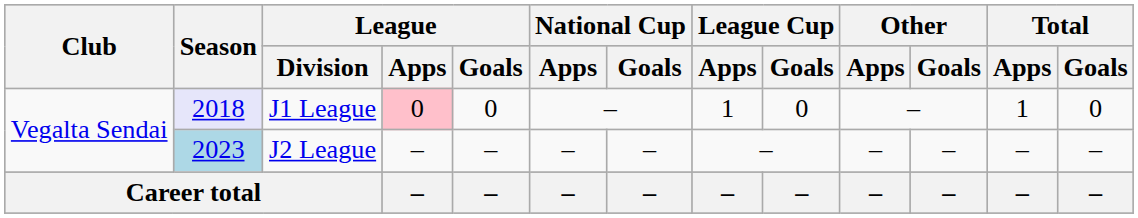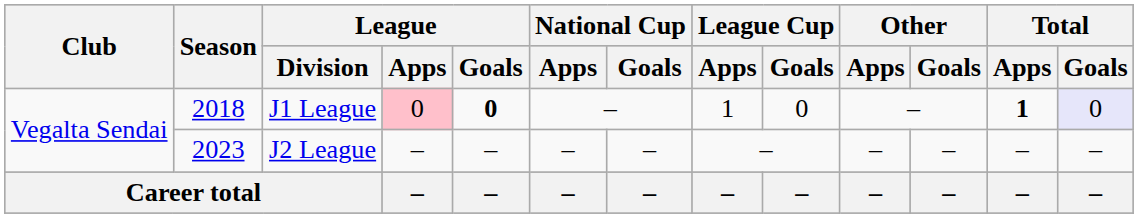(218, 108) lavender background -> (218, 108) no background
(491, 108) normal -> (491, 108) bold
(1022, 108) normal -> (1022, 108) bold
(1096, 108) no background -> (1096, 108) lavender background
(218, 150) lightblue background -> (218, 150) no background
